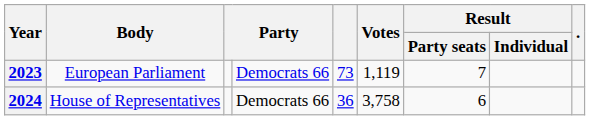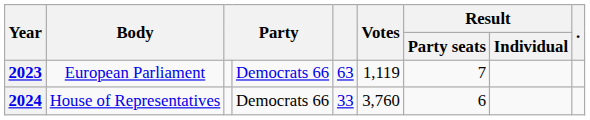(345, 73) 73 -> (345, 73) 63
(345, 101) 36 -> (345, 101) 33
(381, 101) 3,758 -> (381, 101) 3,760
